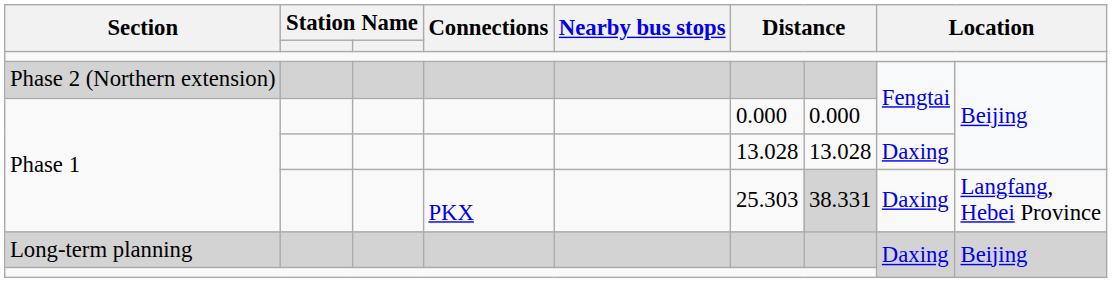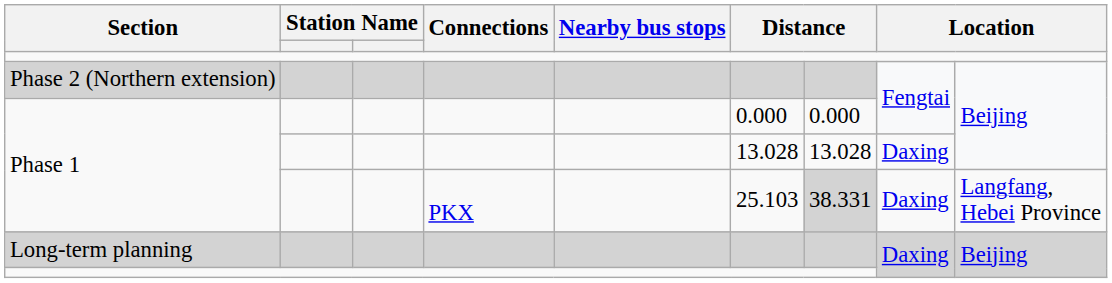(767, 200) 25.303 -> (767, 200) 25.103
